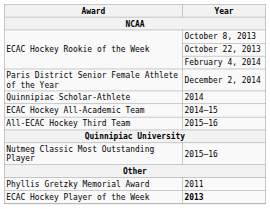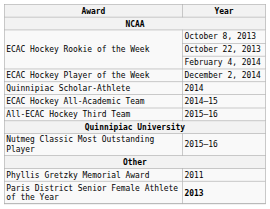(92, 80) Paris District Senior Female Athlete of the Year -> (78, 75) ECAC Hockey Player of the Week
(78, 197) ECAC Hockey Player of the Week -> (92, 193) Paris District Senior Female Athlete of the Year
